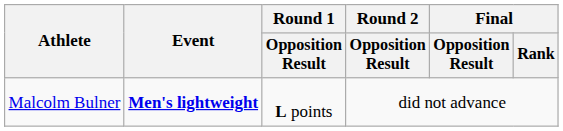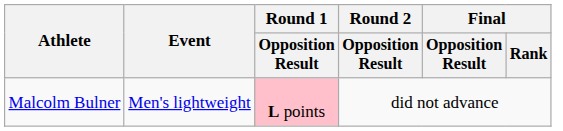(193, 102) bold -> (190, 102) normal
(304, 112) no background -> (297, 112) pink background
